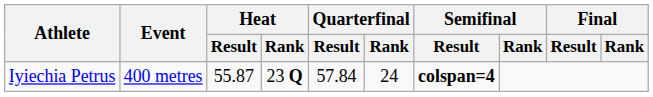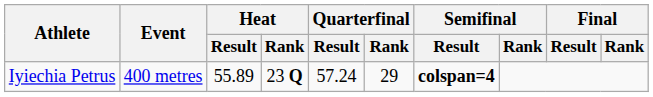(234, 76) 55.87 -> (234, 76) 55.89
(336, 76) 57.84 -> (336, 76) 57.24
(389, 76) 24 -> (389, 76) 29
